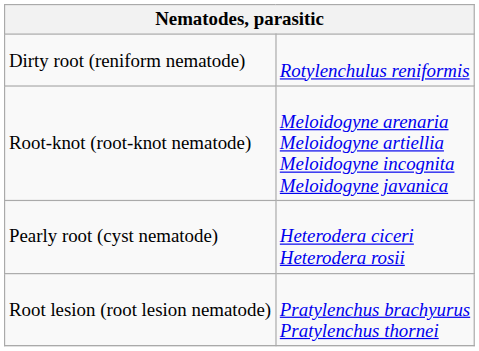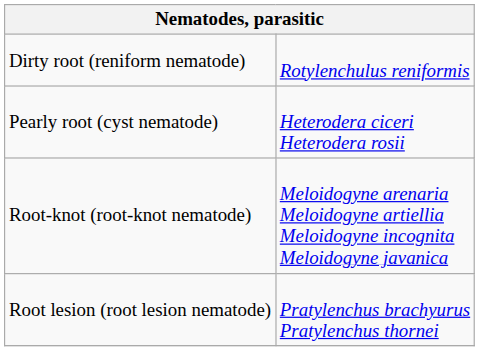rows swapped: (114, 236) <-> (130, 143)
